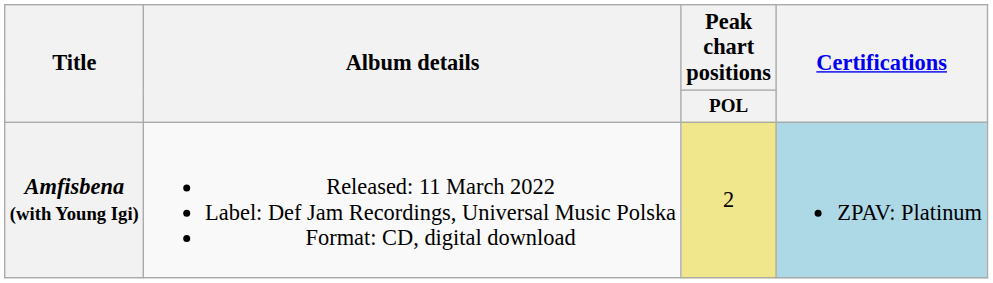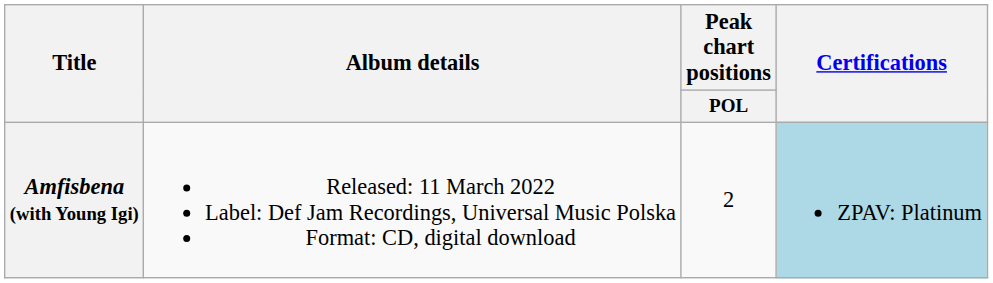(729, 199) khaki background -> (729, 199) no background
